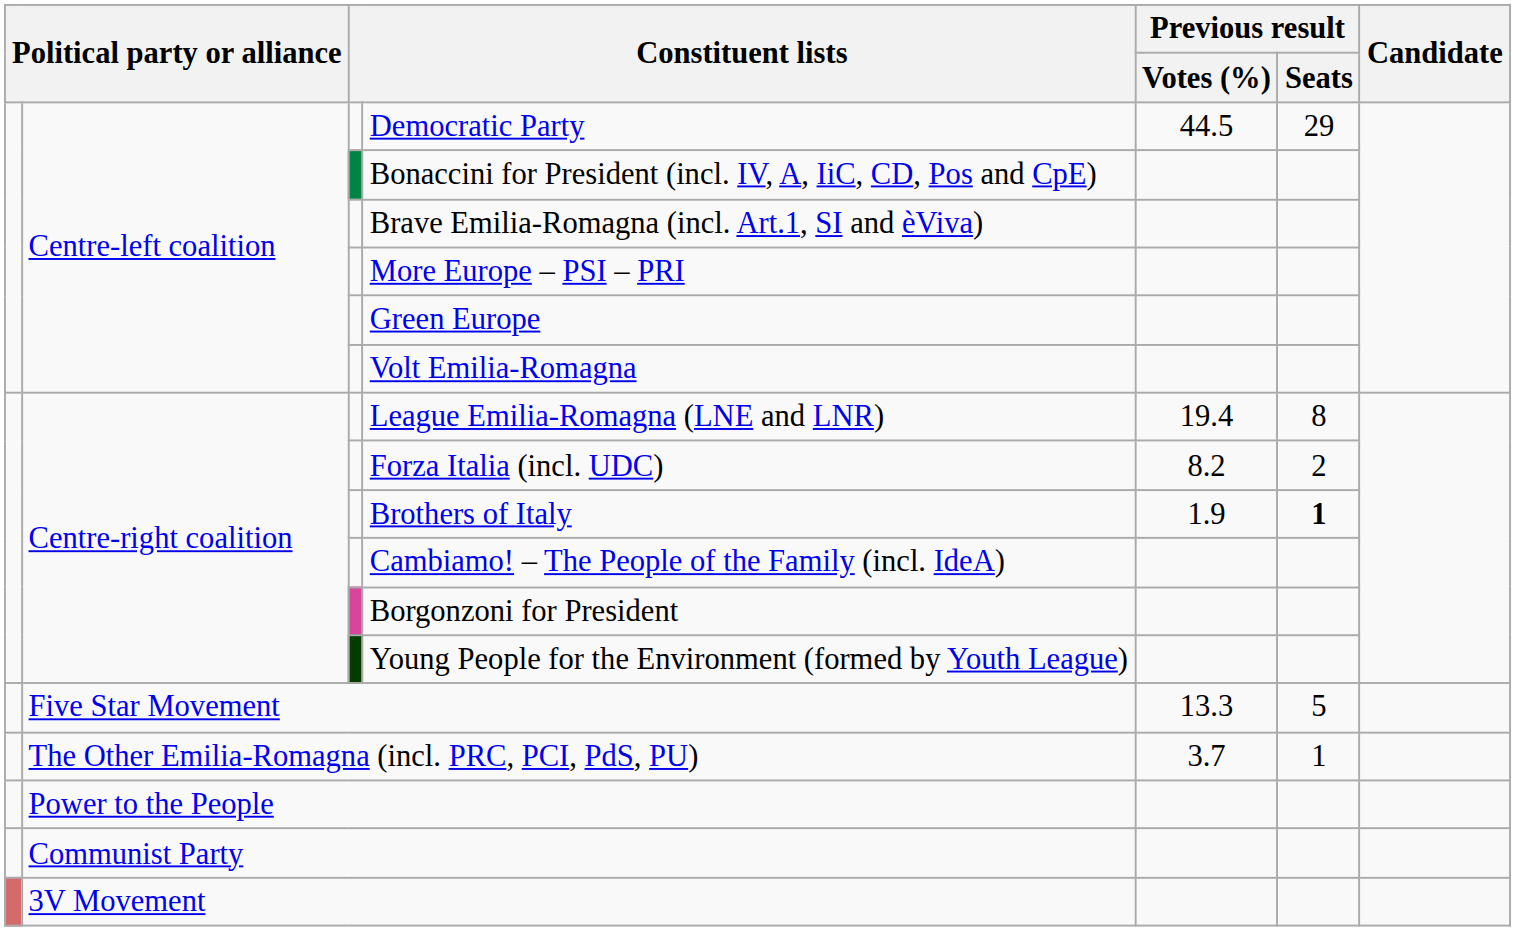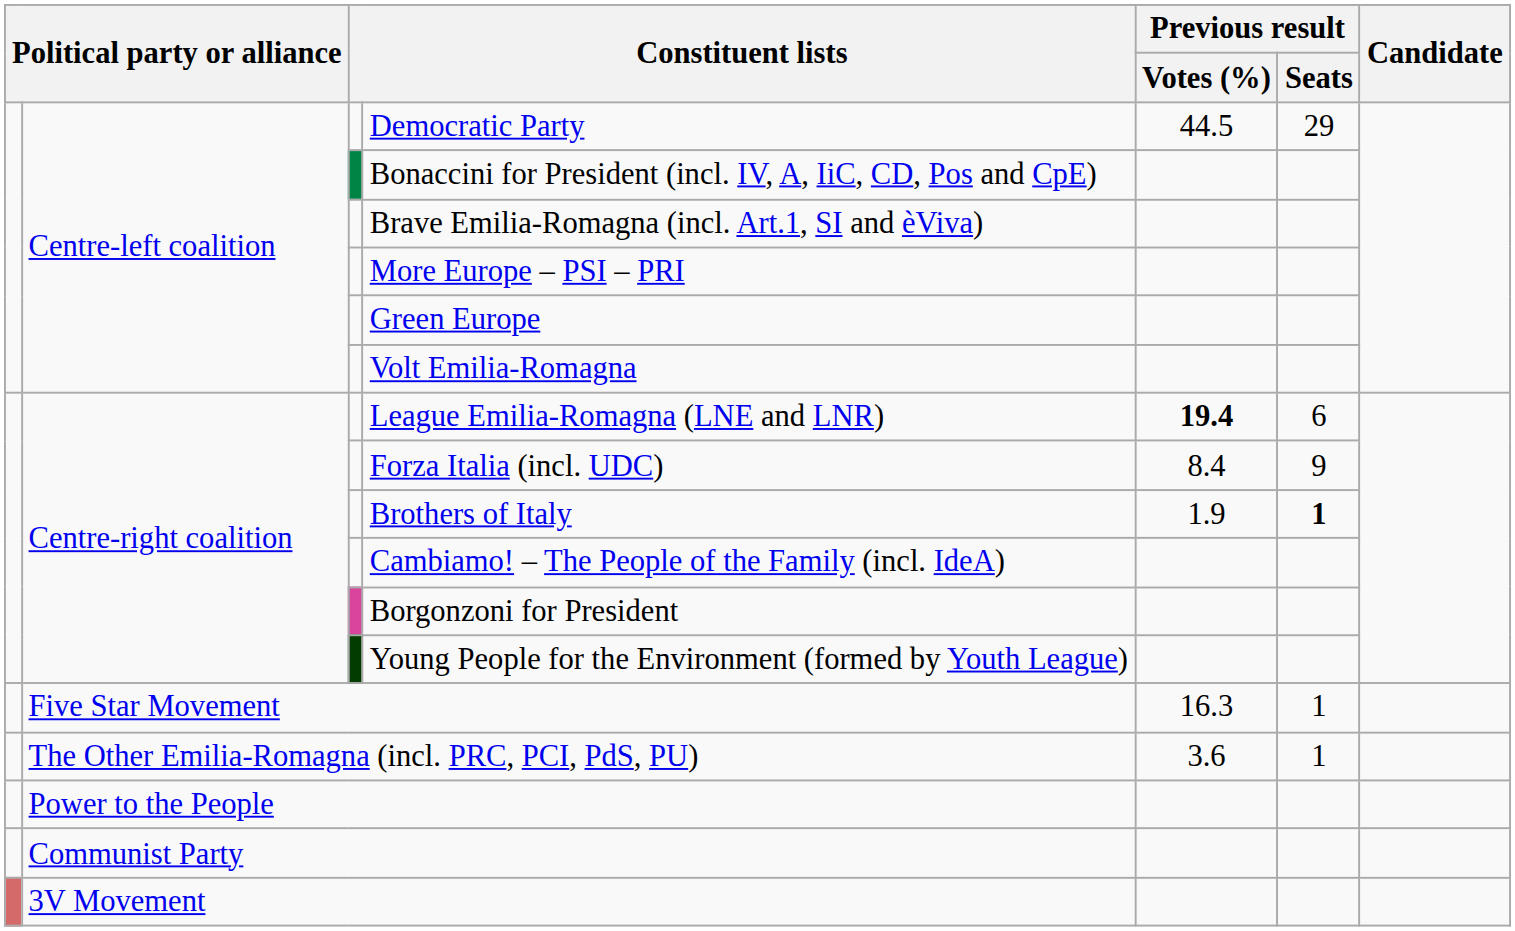(1206, 416) normal -> (1206, 416) bold
(1319, 416) 8 -> (1319, 416) 6
(1206, 464) 8.2 -> (1206, 464) 8.4
(1319, 464) 2 -> (1319, 464) 9
(1206, 707) 13.3 -> (1206, 707) 16.3
(1319, 707) 5 -> (1319, 707) 1
(1206, 755) 3.7 -> (1206, 755) 3.6
